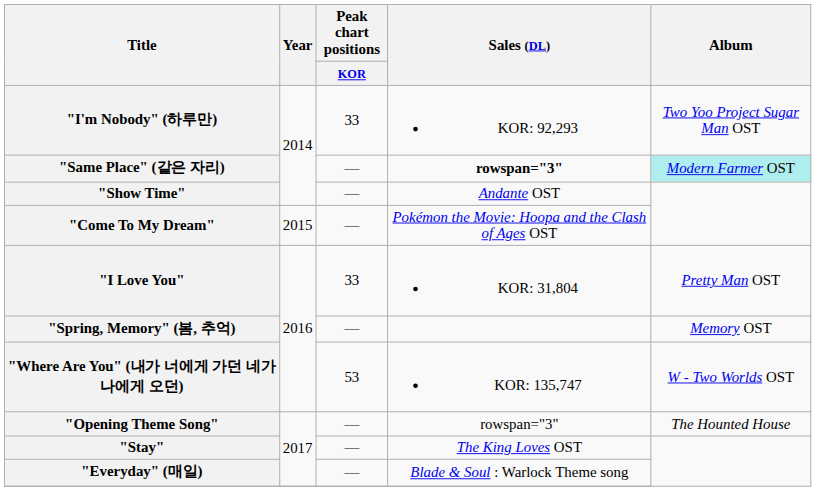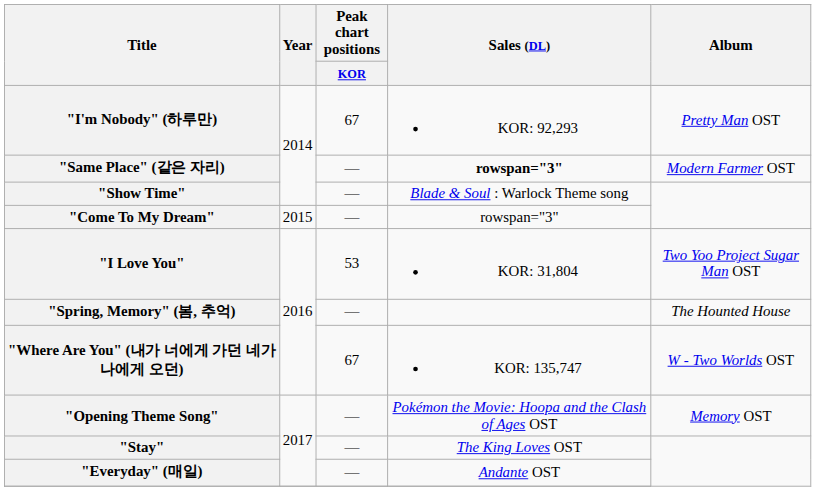(352, 120) 33 -> (352, 120) 67
(731, 120) Two Yoo Project Sugar Man OST -> (731, 120) Pretty Man OST
(731, 168) paleturquoise background -> (731, 168) no background
(519, 193) Andante OST -> (519, 193) Blade & Soul : Warlock Theme song
(519, 225) Pokémon the Movie: Hoopa and the Clash of Ages OST -> (519, 217) rowspan="3"
(352, 280) 33 -> (352, 263) 53
(731, 280) Pretty Man OST -> (731, 263) Two Yoo Project Sugar Man OST
(731, 328) Memory OST -> (731, 312) The Hounted House
(352, 377) 53 -> (352, 360) 67
(519, 423) rowspan="3" -> (519, 415) Pokémon the Movie: Hoopa and the Clash of Ages OST
(731, 423) The Hounted House -> (731, 415) Memory OST
(519, 472) Blade & Soul : Warlock Theme song -> (519, 472) Andante OST
